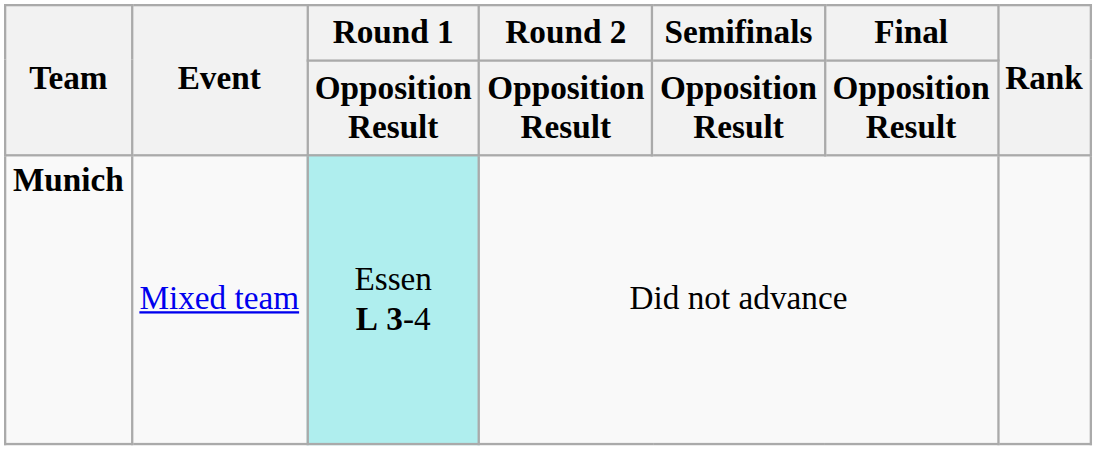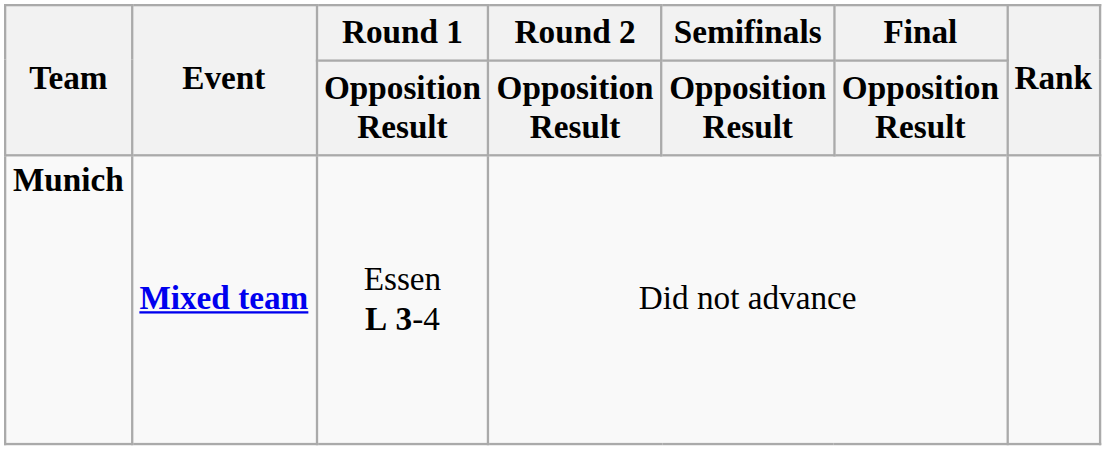(219, 299) normal -> (224, 299) bold
(393, 299) paleturquoise background -> (402, 299) no background
